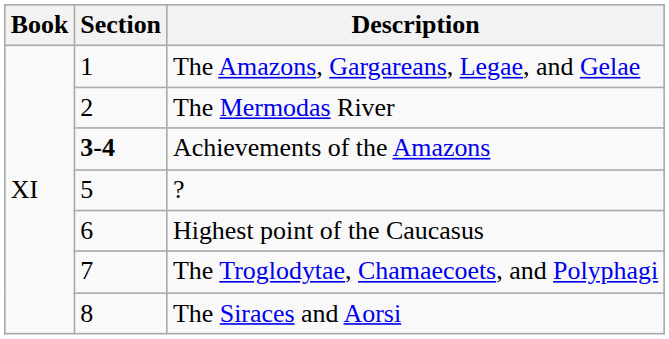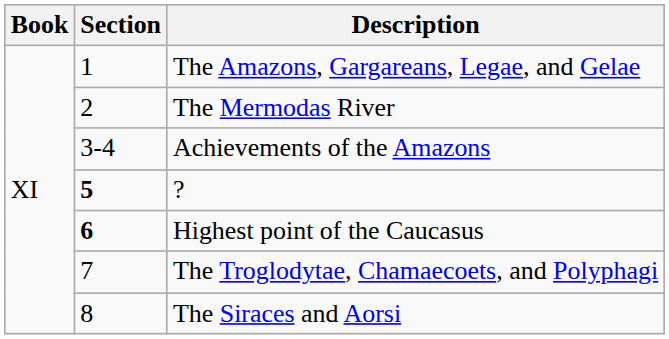(98, 148) bold -> (98, 148) normal
(87, 189) normal -> (87, 189) bold
(87, 230) normal -> (87, 230) bold
